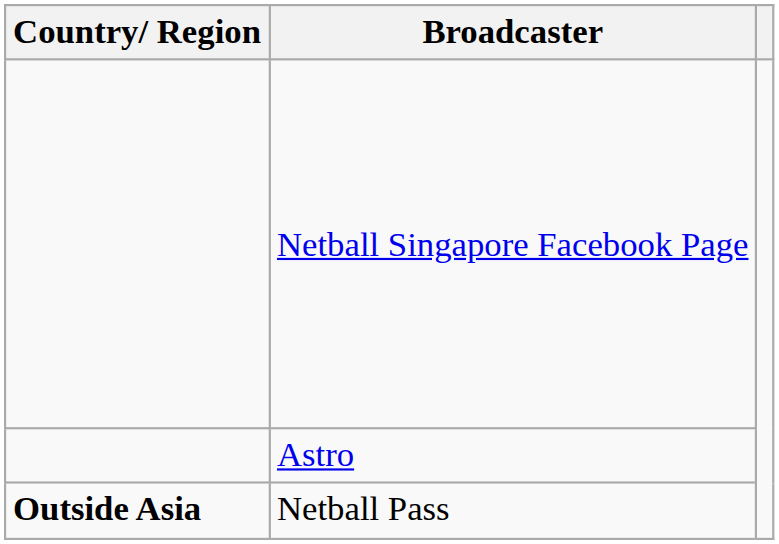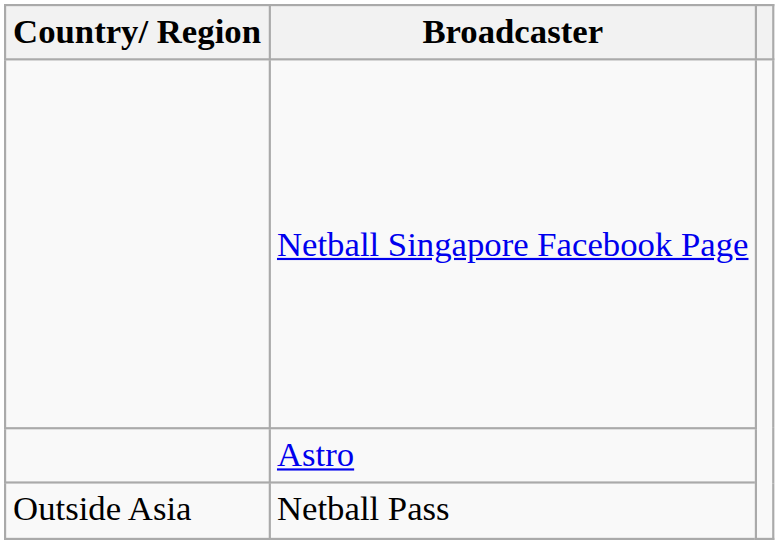(107, 509) bold -> (102, 509) normal
